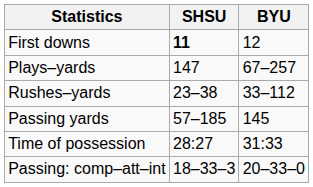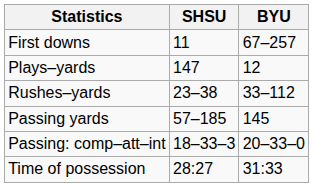(181, 42) bold -> (181, 42) normal
(252, 42) 12 -> (269, 42) 67–257
(269, 67) 67–257 -> (252, 67) 12
rows swapped: (87, 169) <-> (77, 144)
